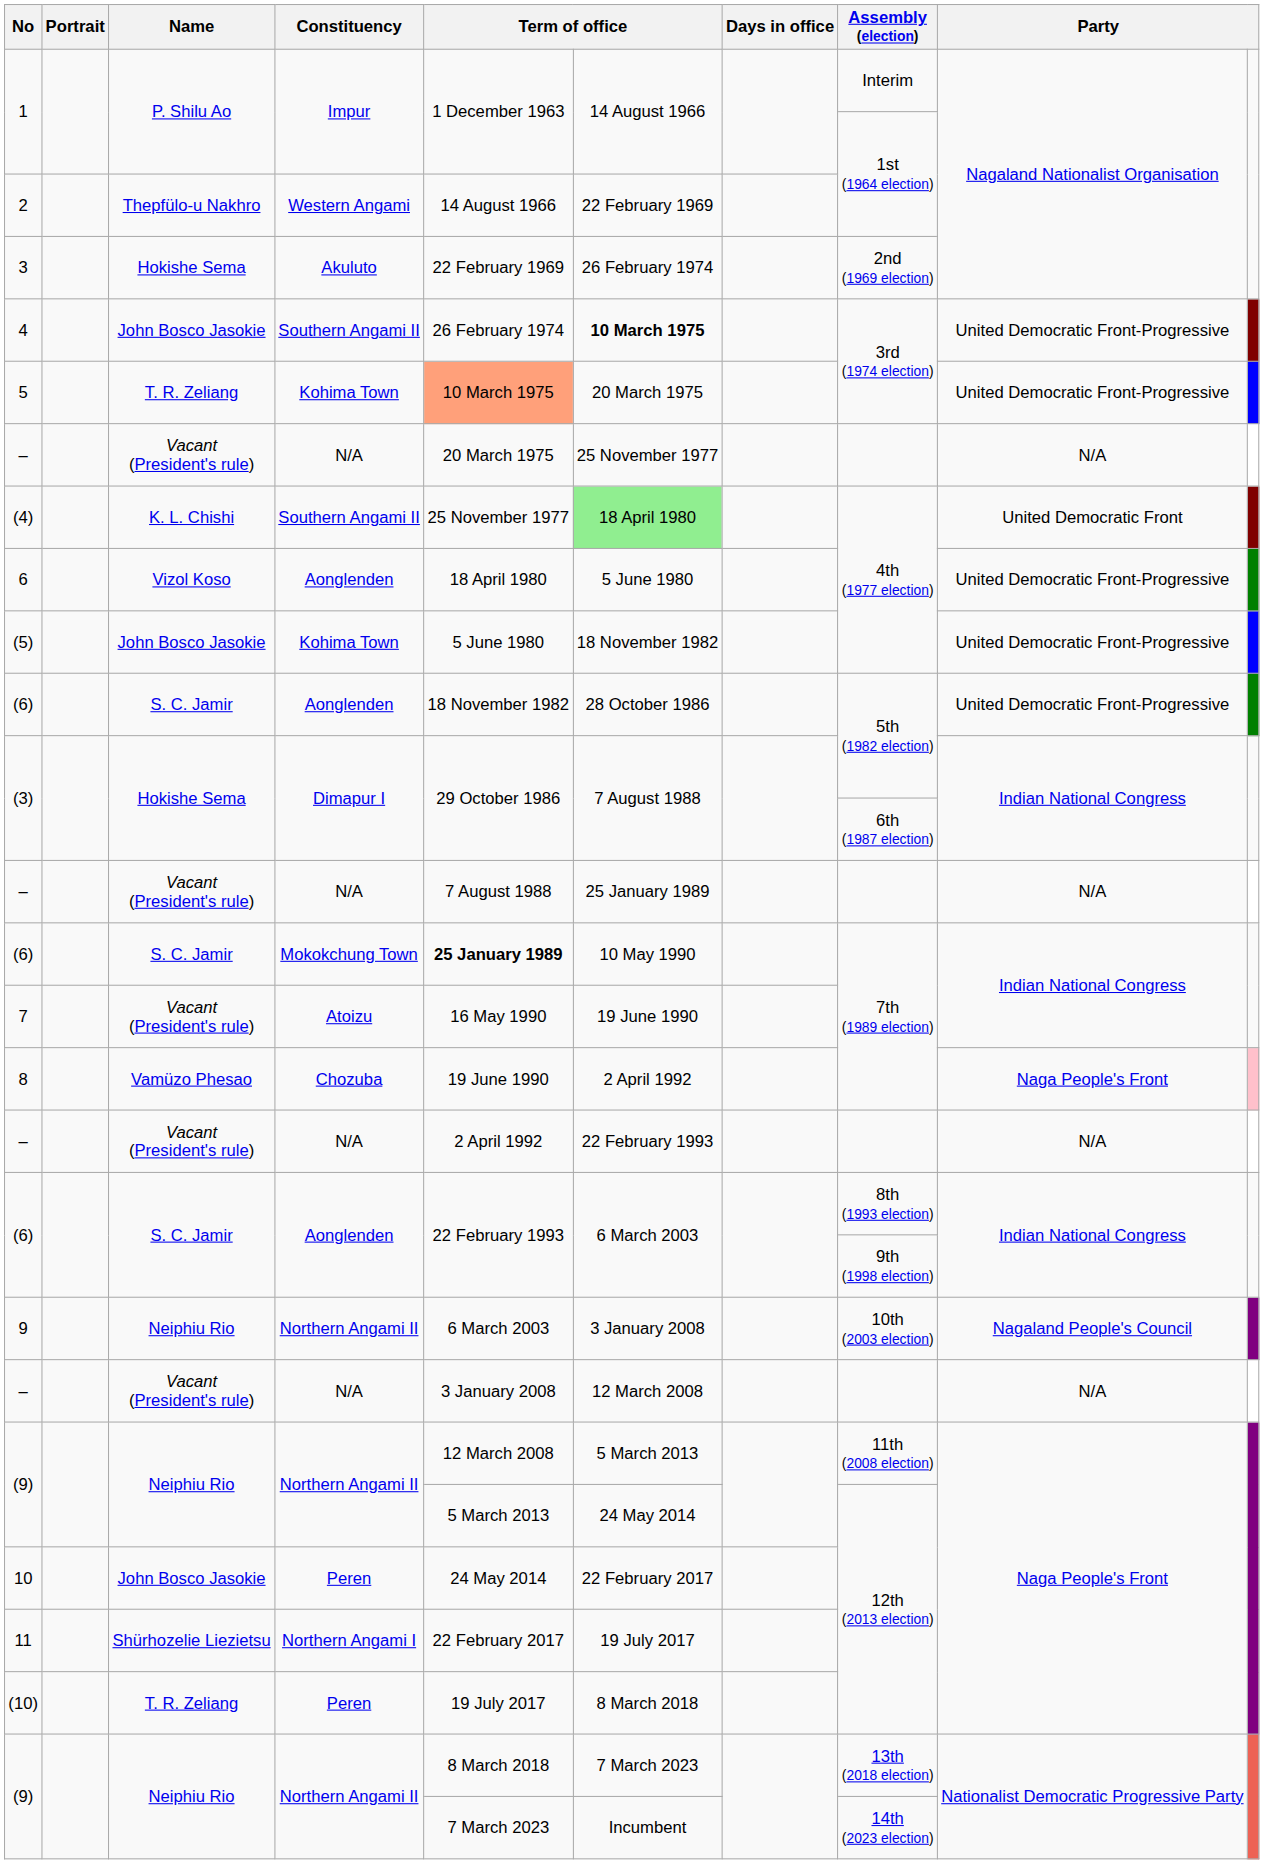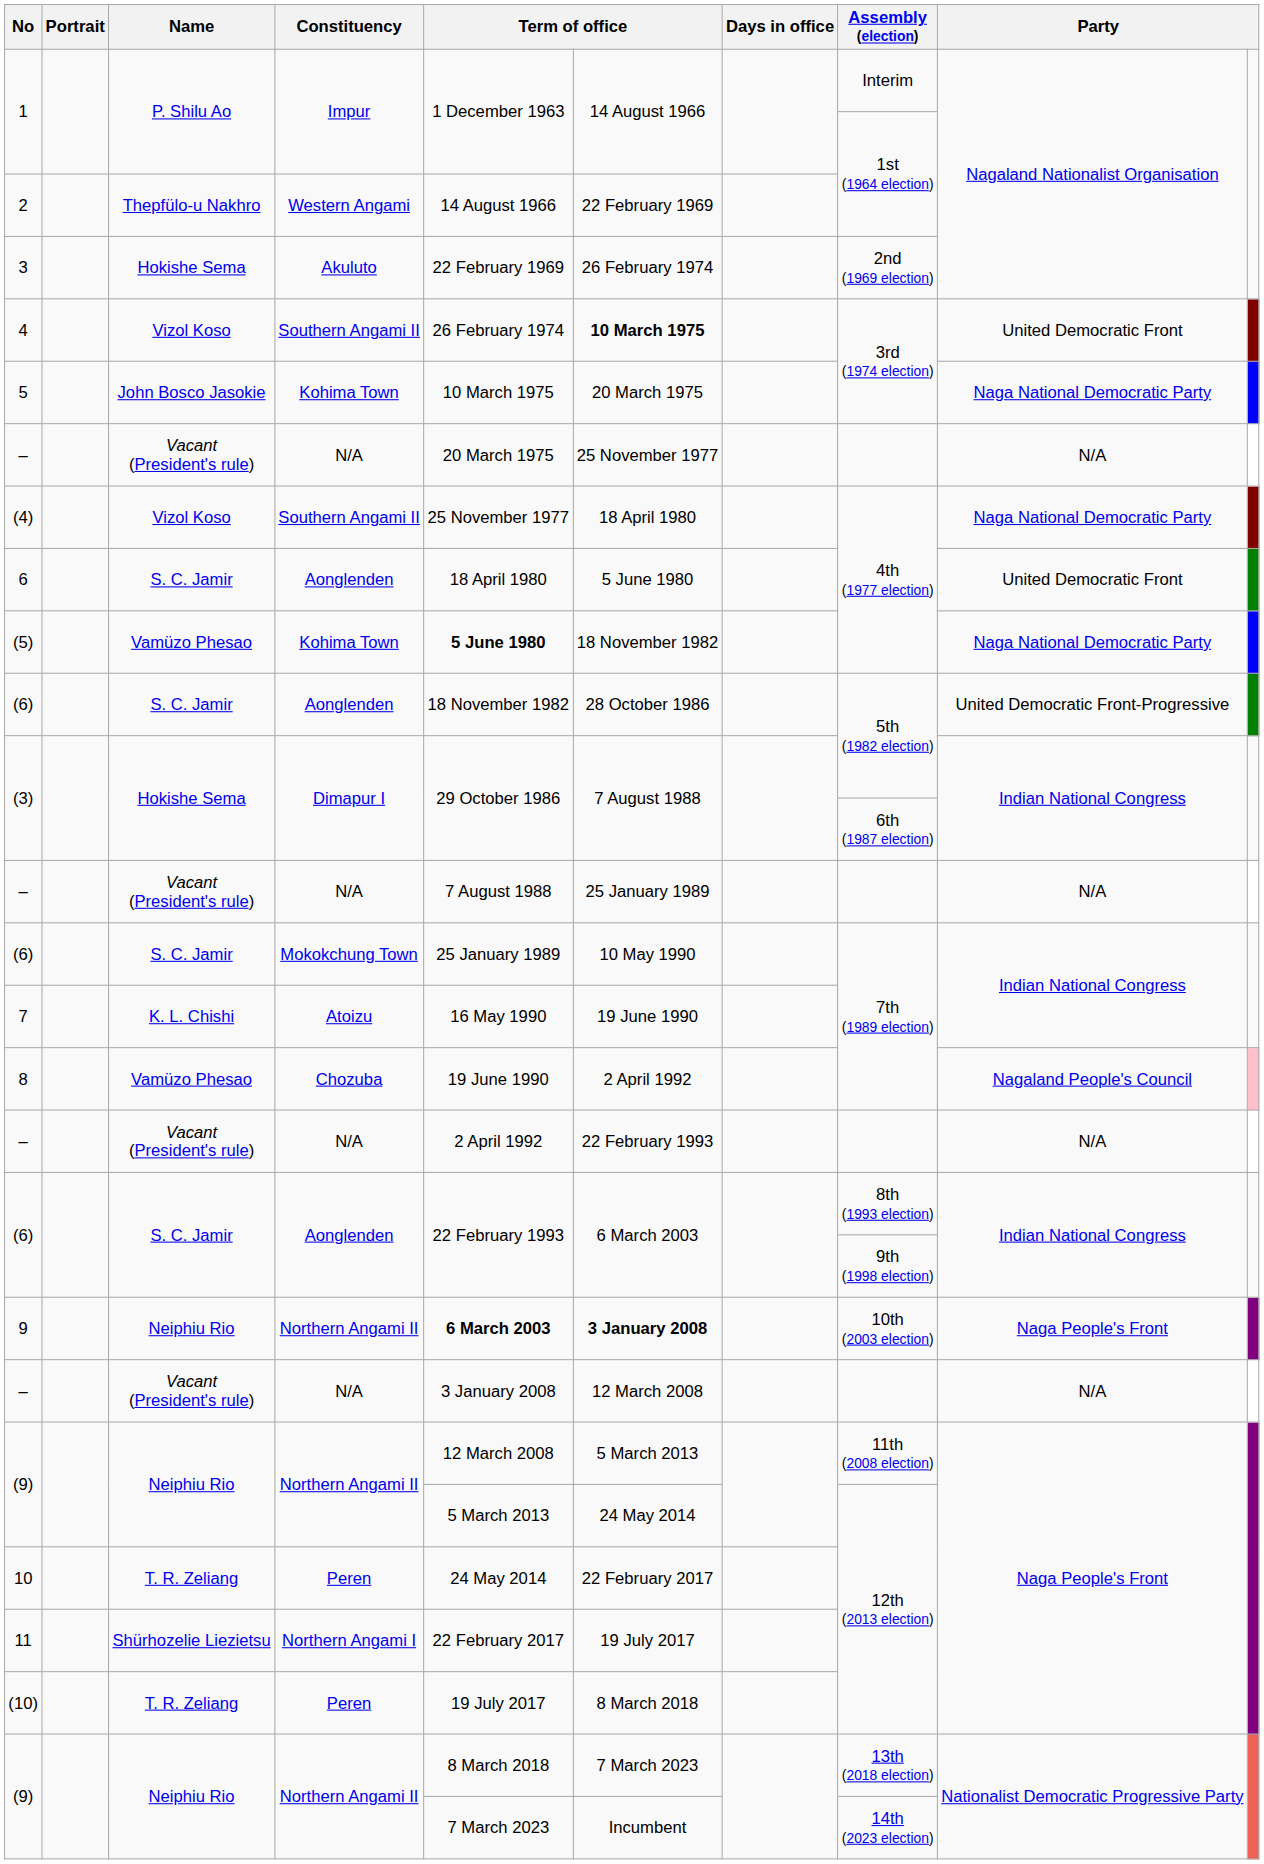(192, 330) John Bosco Jasokie -> (192, 330) Vizol Koso
(1092, 330) United Democratic Front-Progressive -> (1092, 330) United Democratic Front
(192, 392) T. R. Zeliang -> (192, 392) John Bosco Jasokie
(498, 392) lightsalmon background -> (498, 392) no background
(1092, 392) United Democratic Front-Progressive -> (1092, 392) Naga National Democratic Party
(192, 517) K. L. Chishi -> (192, 517) Vizol Koso
(647, 517) lightgreen background -> (647, 517) no background
(1092, 517) United Democratic Front -> (1092, 517) Naga National Democratic Party
(192, 580) Vizol Koso -> (192, 580) S. C. Jamir
(1092, 580) United Democratic Front-Progressive -> (1092, 580) United Democratic Front
(192, 642) John Bosco Jasokie -> (192, 642) Vamüzo Phesao
(498, 642) normal -> (498, 642) bold
(1092, 642) United Democratic Front-Progressive -> (1092, 642) Naga National Democratic Party
(498, 954) bold -> (498, 954) normal
(192, 1016) Vacant (President's rule) -> (192, 1016) K. L. Chishi
(1092, 1079) Naga People's Front -> (1092, 1079) Nagaland People's Council
(498, 1328) normal -> (498, 1328) bold
(647, 1328) normal -> (647, 1328) bold
(1092, 1328) Nagaland People's Council -> (1092, 1328) Naga People's Front
(192, 1578) John Bosco Jasokie -> (192, 1578) T. R. Zeliang
